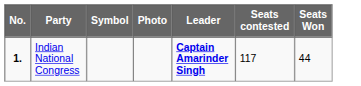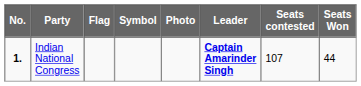+ column: (99, 21)
(248, 59) 117 -> (274, 59) 107
